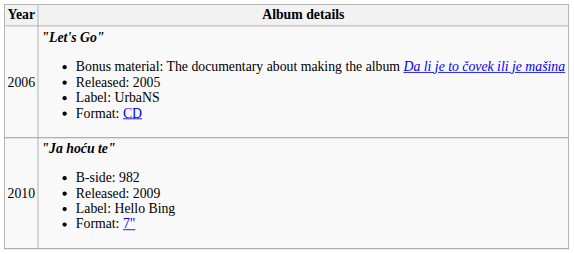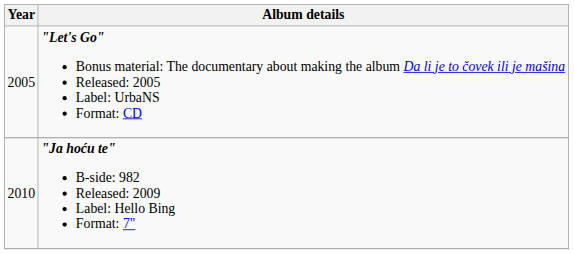(21, 81) 2006 -> (21, 81) 2005
